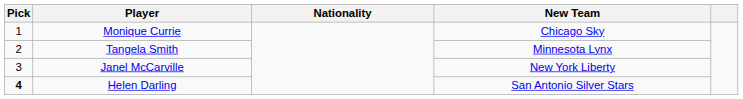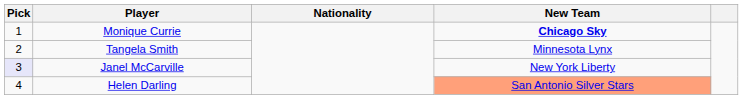(573, 31) normal -> (573, 31) bold
(19, 67) no background -> (19, 67) lavender background
(19, 85) bold -> (19, 85) normal
(573, 85) no background -> (573, 85) lightsalmon background
